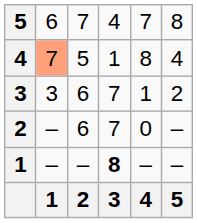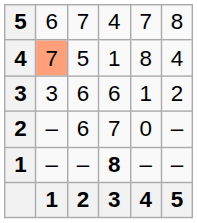(114, 93) 7 -> (114, 93) 6
